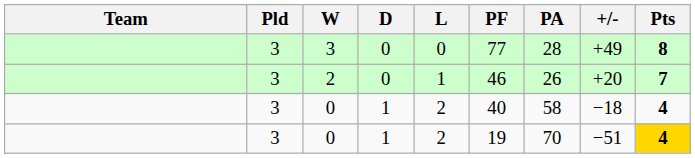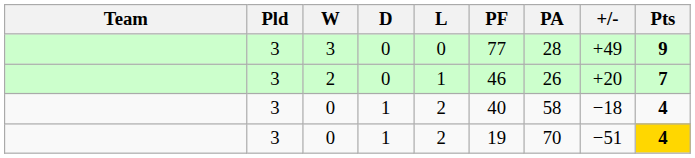(663, 49) 8 -> (663, 49) 9
